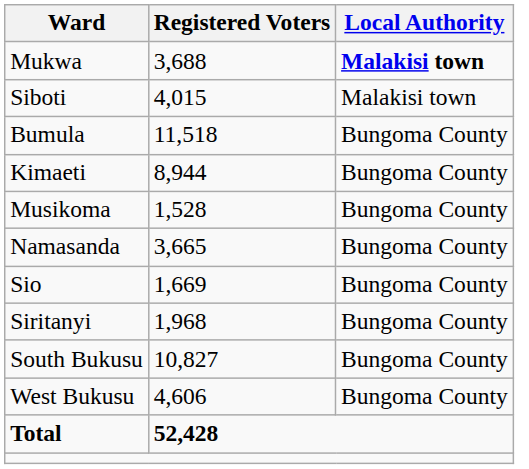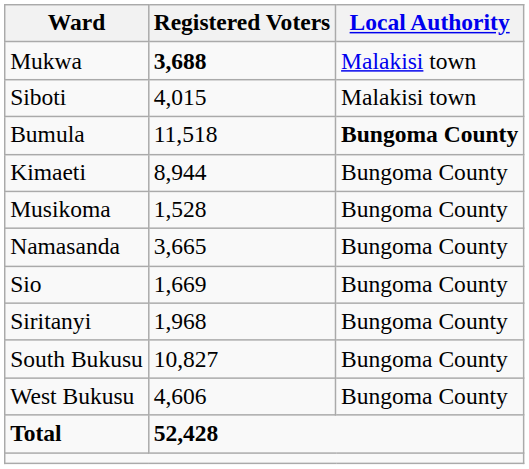(180, 60) normal -> (180, 60) bold
(413, 60) bold -> (409, 60) normal
(424, 135) normal -> (430, 135) bold
